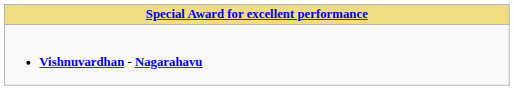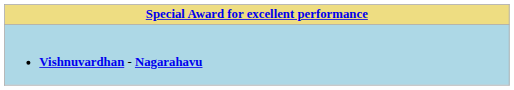(257, 62) no background -> (257, 62) lightblue background
